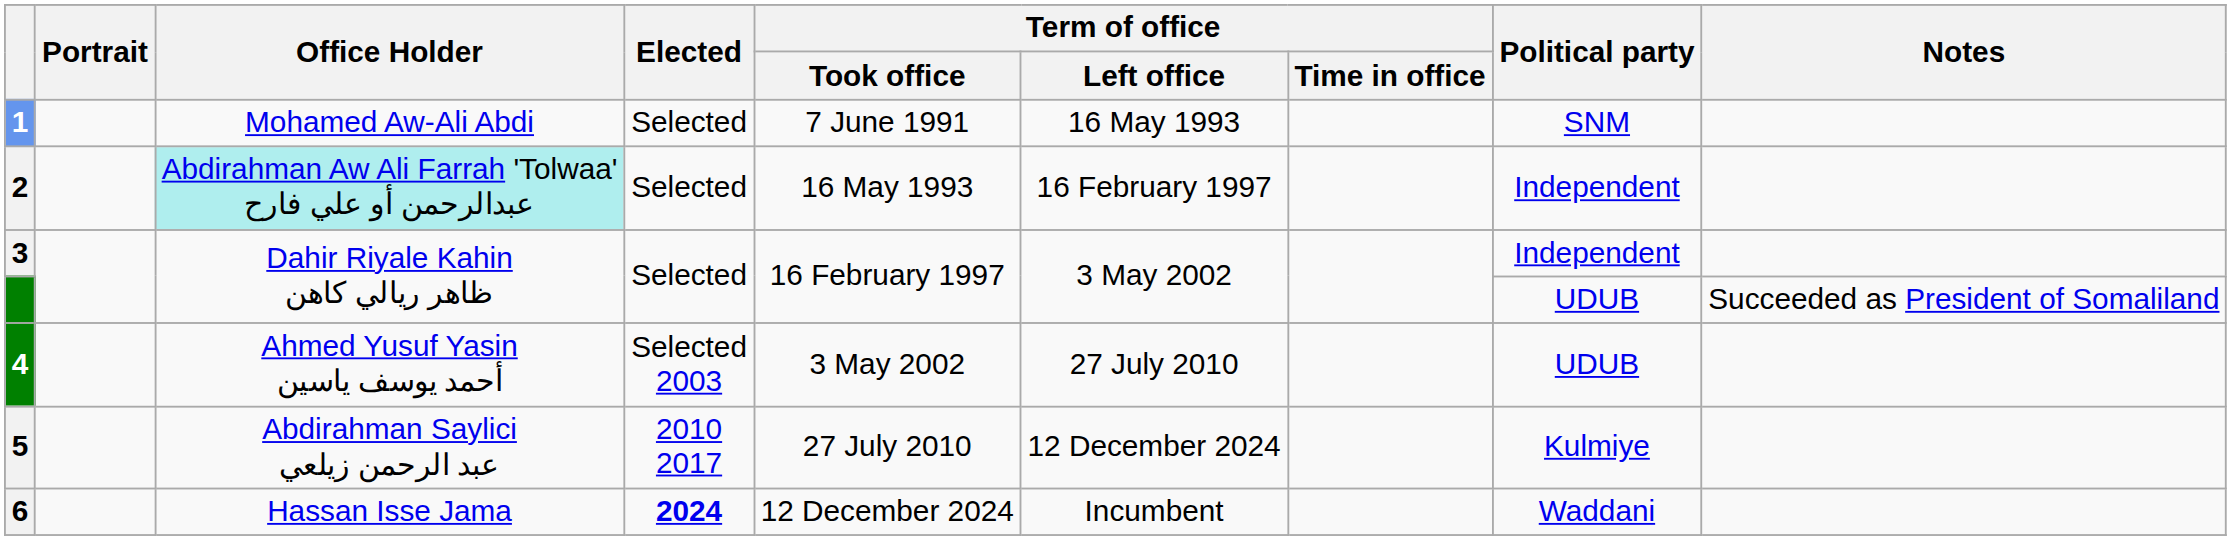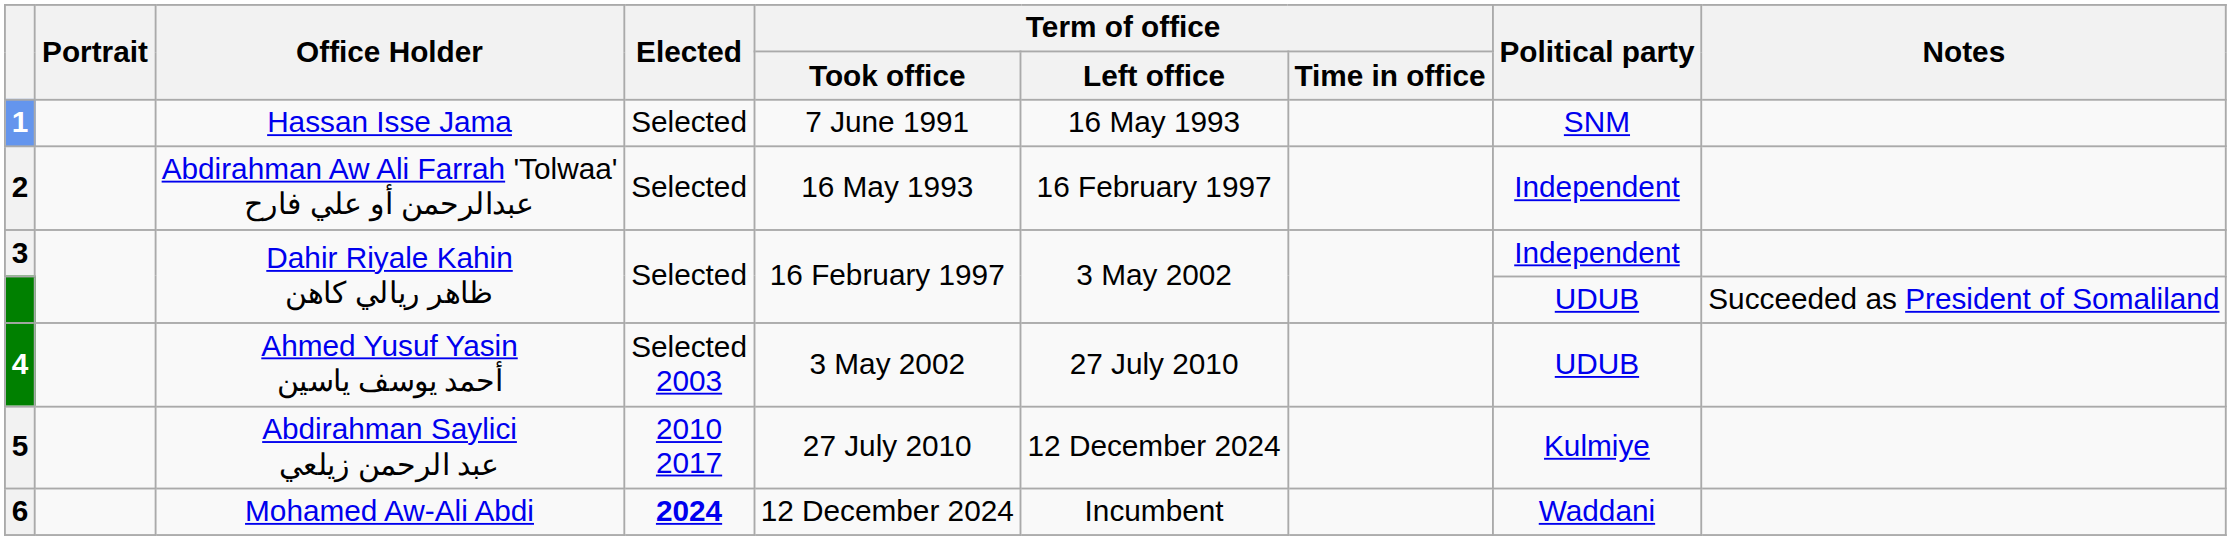(390, 122) Mohamed Aw-Ali Abdi -> (390, 122) Hassan Isse Jama
(390, 187) paleturquoise background -> (390, 187) no background
(390, 511) Hassan Isse Jama -> (390, 511) Mohamed Aw-Ali Abdi
